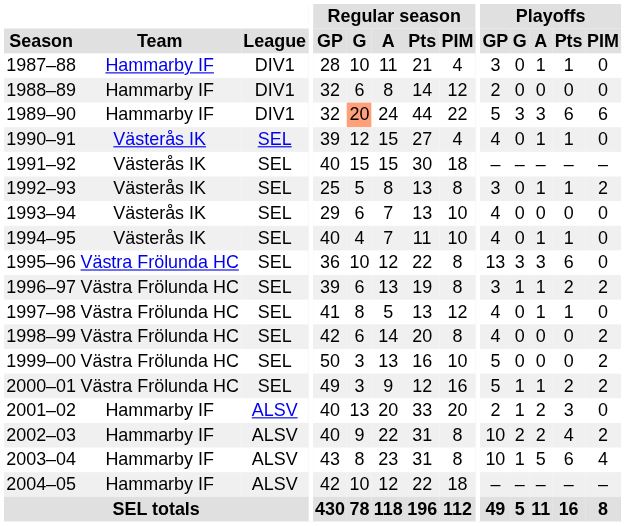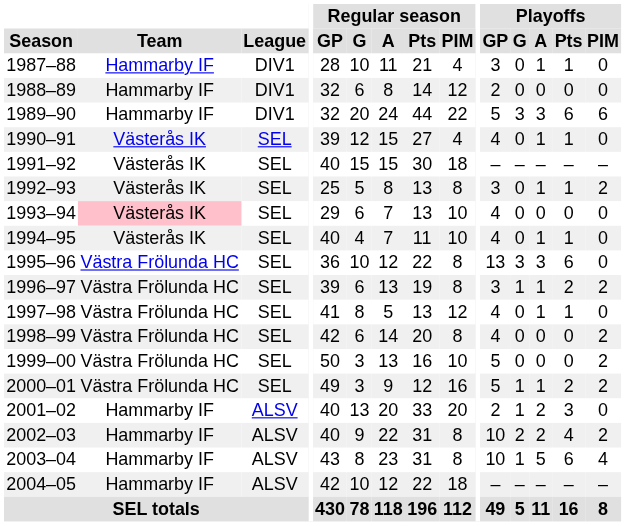(359, 114) lightsalmon background -> (359, 114) no background
(160, 213) no background -> (160, 213) pink background
